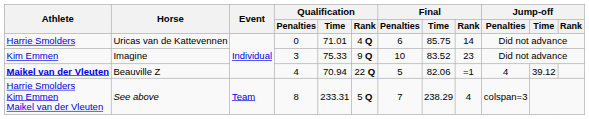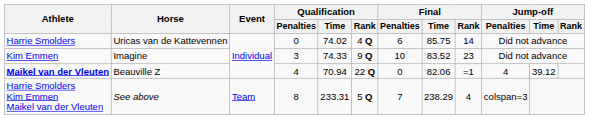(335, 41) 71.01 -> (335, 41) 74.02
(335, 56) 75.33 -> (335, 56) 74.33
(400, 71) 5 -> (400, 71) 0
